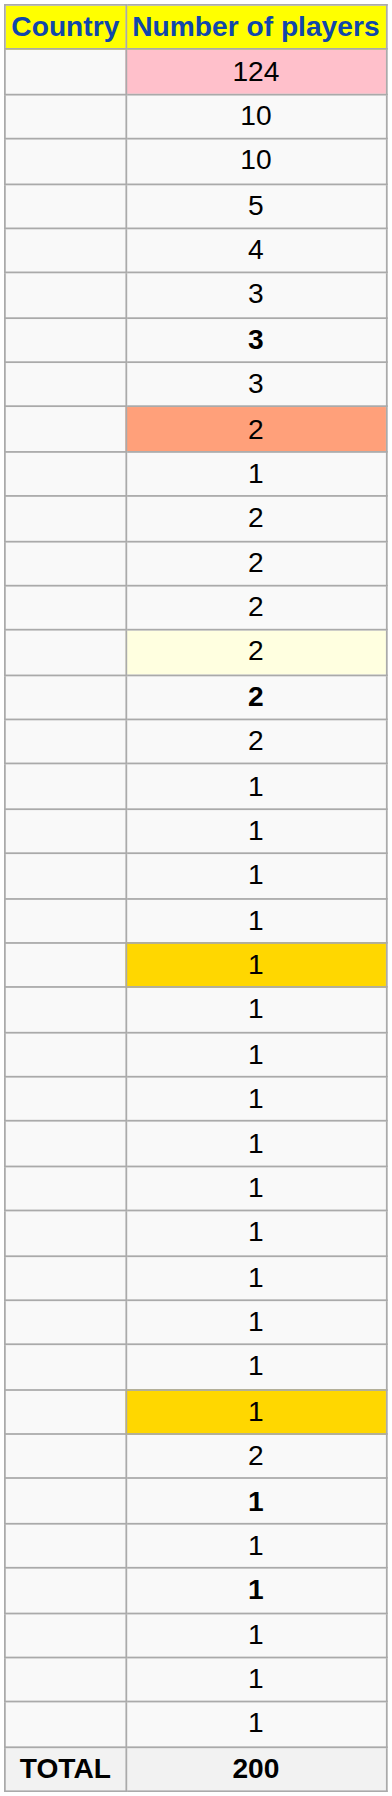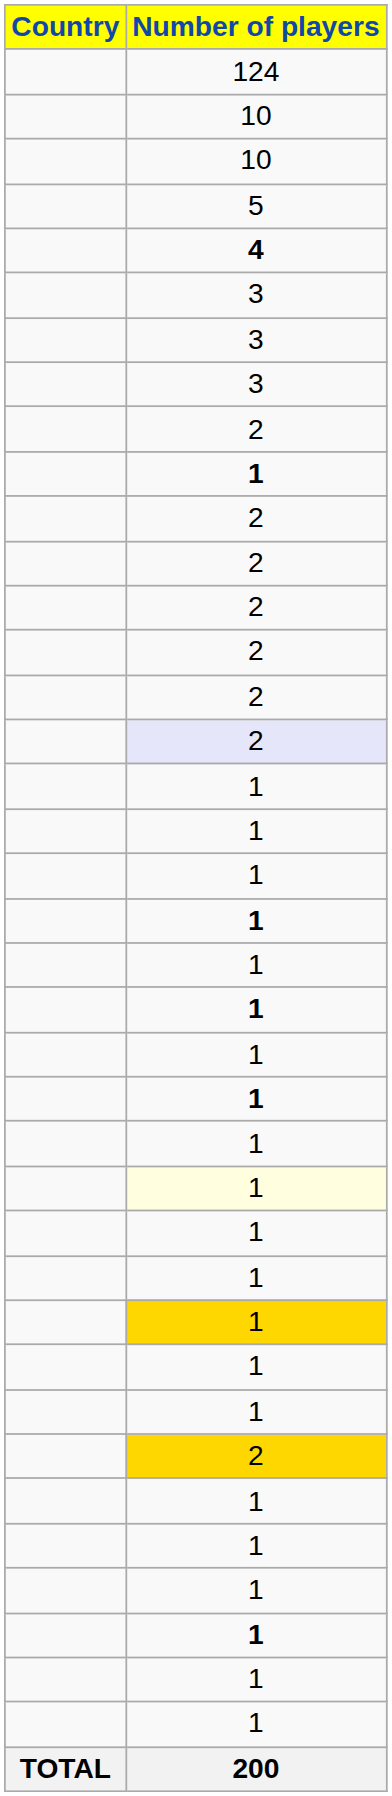(256, 71) pink background -> (256, 71) no background
(256, 250) normal -> (256, 250) bold
(256, 339) bold -> (256, 339) normal
(256, 428) lightsalmon background -> (256, 428) no background
(256, 473) normal -> (256, 473) bold
(256, 652) lightyellow background -> (256, 652) no background
(256, 696) bold -> (256, 696) normal
(256, 741) no background -> (256, 741) lavender background
(256, 920) normal -> (256, 920) bold
(256, 964) gold background -> (256, 964) no background
(256, 1009) normal -> (256, 1009) bold
(256, 1098) normal -> (256, 1098) bold
(256, 1187) no background -> (256, 1187) lightyellow background
(256, 1321) no background -> (256, 1321) gold background
(256, 1411) gold background -> (256, 1411) no background
(256, 1455) no background -> (256, 1455) gold background
(256, 1500) bold -> (256, 1500) normal
(256, 1589) bold -> (256, 1589) normal
(256, 1634) normal -> (256, 1634) bold
